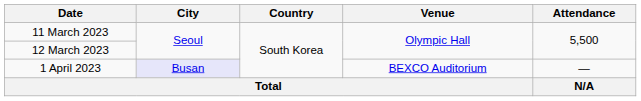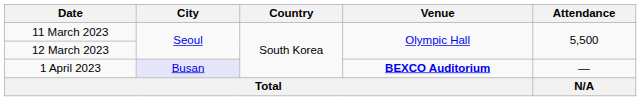(438, 68) normal -> (438, 68) bold
